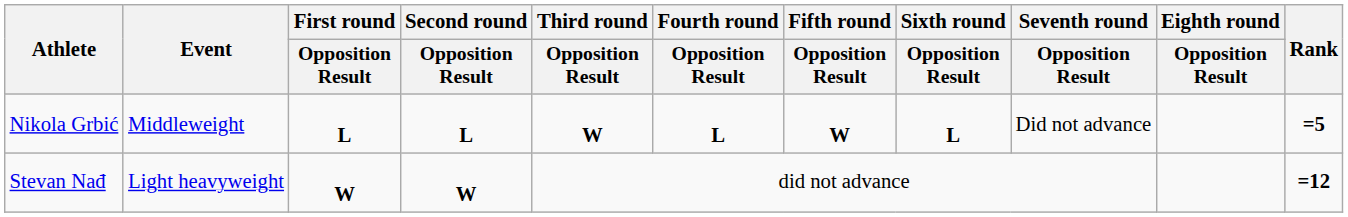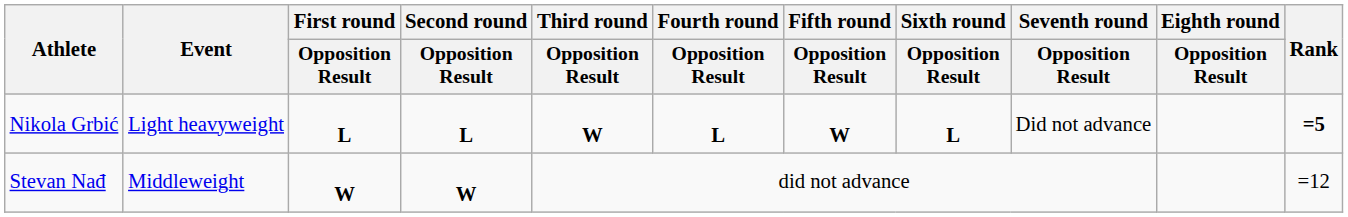(186, 123) Middleweight -> (206, 123) Light heavyweight
(206, 182) Light heavyweight -> (186, 182) Middleweight
(1314, 182) bold -> (1314, 182) normal
